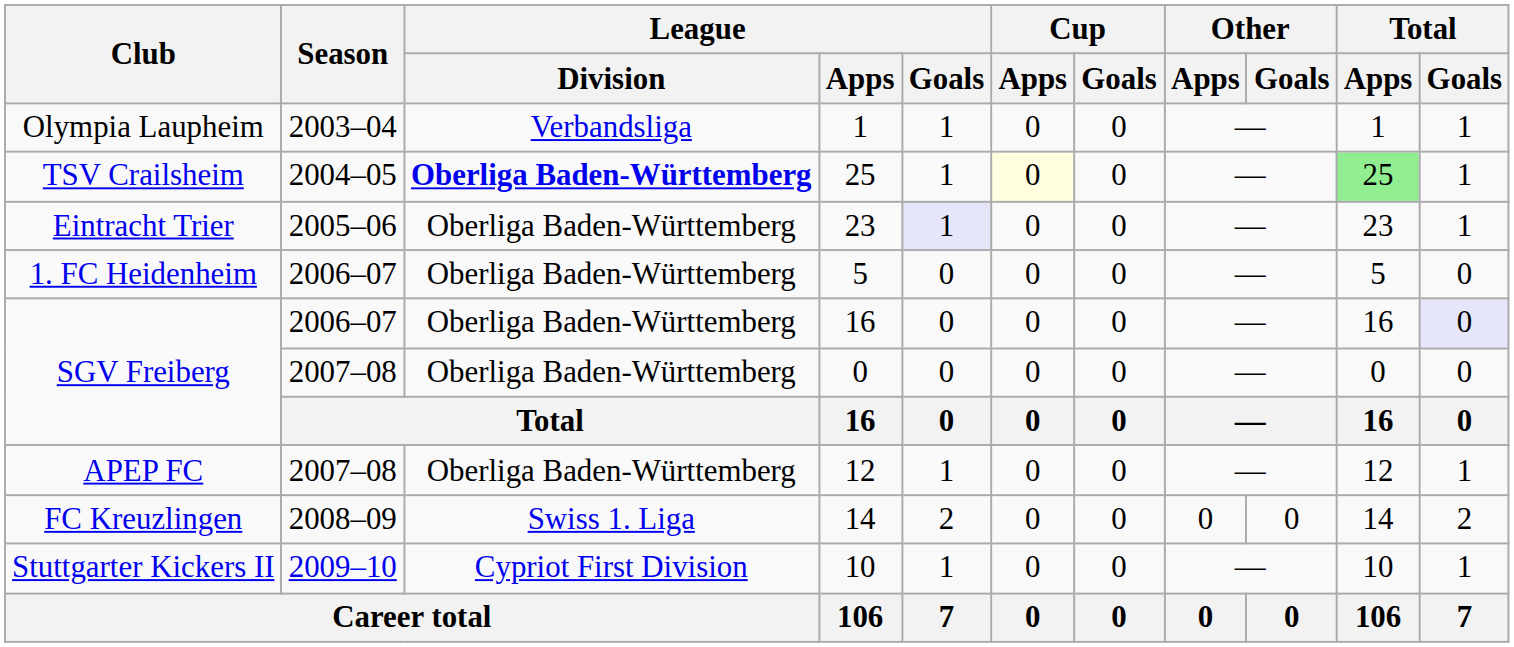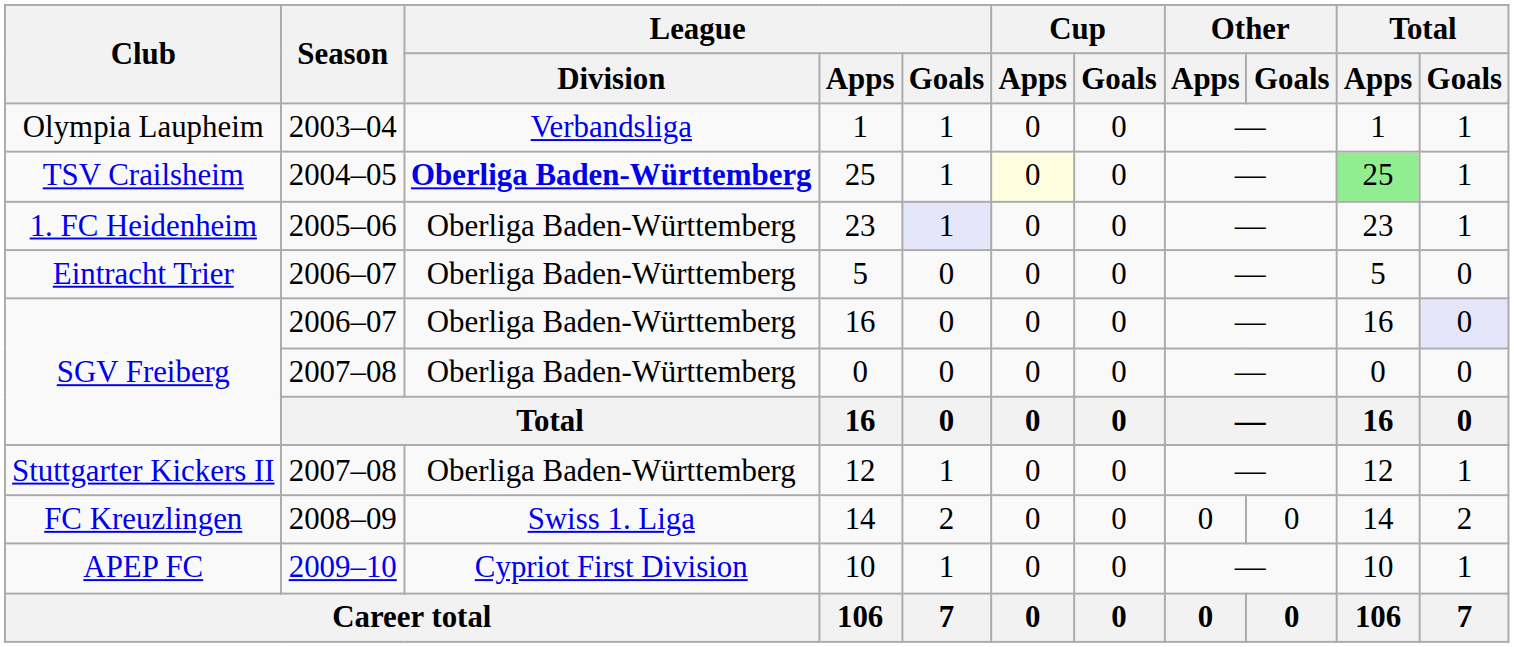(143, 224) Eintracht Trier -> (143, 224) 1. FC Heidenheim
(143, 273) 1. FC Heidenheim -> (143, 273) Eintracht Trier
(143, 469) APEP FC -> (143, 469) Stuttgarter Kickers II
(143, 567) Stuttgarter Kickers II -> (143, 567) APEP FC
